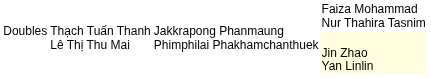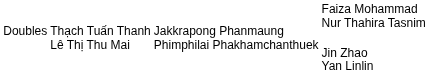(347, 59) lightyellow background -> (347, 59) no background
